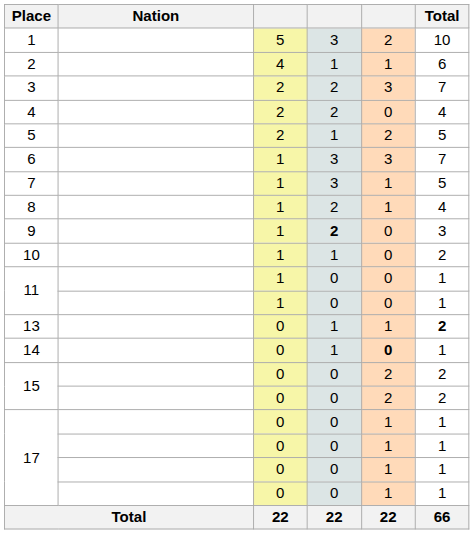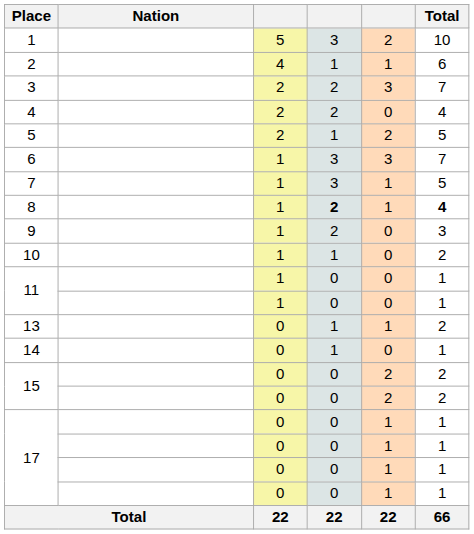(334, 207) normal -> (334, 207) bold
(442, 207) normal -> (442, 207) bold
(334, 231) bold -> (334, 231) normal
(442, 326) bold -> (442, 326) normal
(388, 350) bold -> (388, 350) normal
